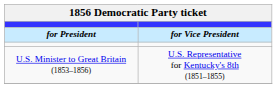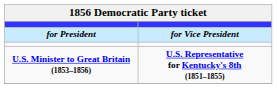(71, 65) normal -> (71, 65) bold
(205, 65) normal -> (205, 65) bold
